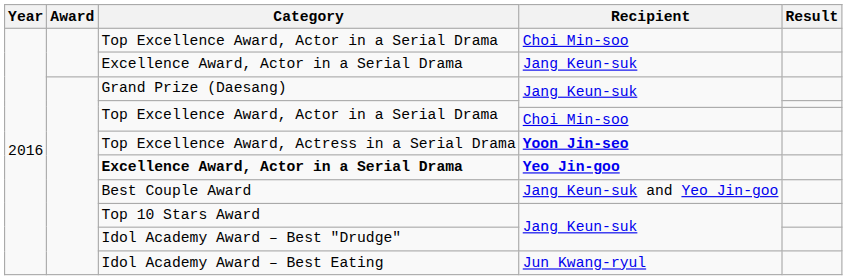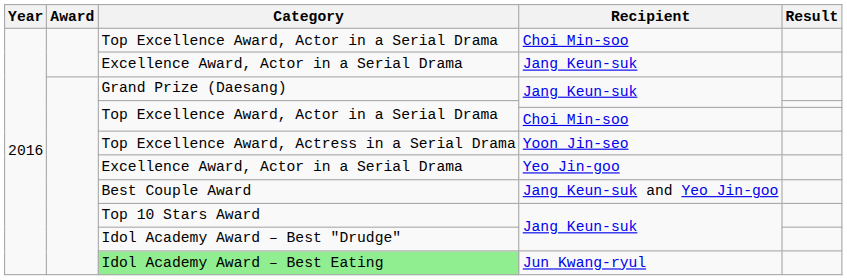(576, 143) bold -> (576, 143) normal
(282, 167) bold -> (282, 167) normal
(571, 167) bold -> (571, 167) normal
(242, 263) no background -> (242, 263) lightgreen background
